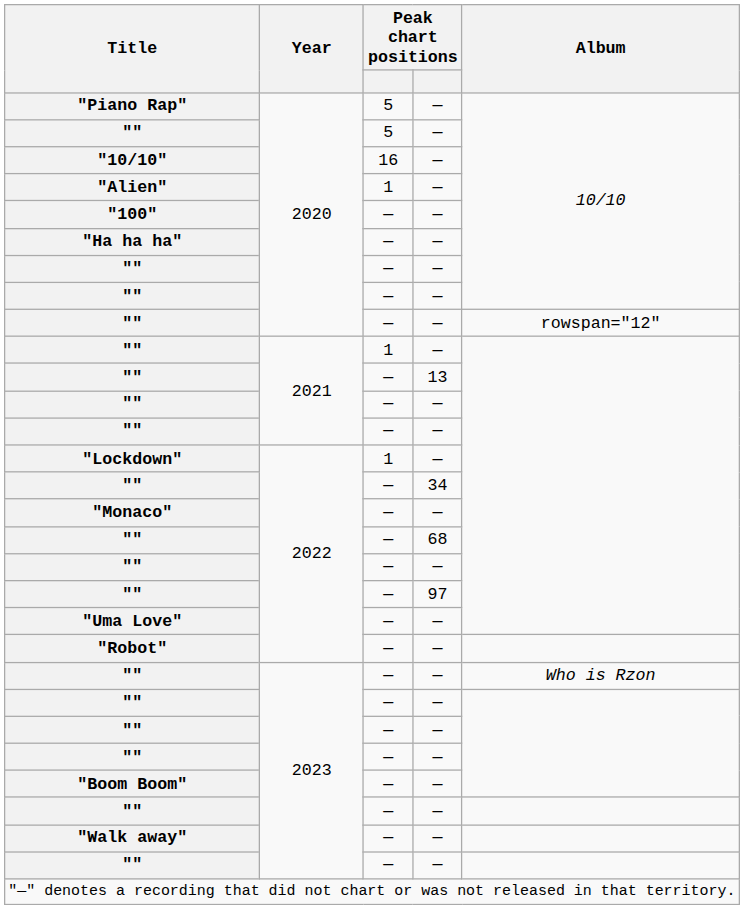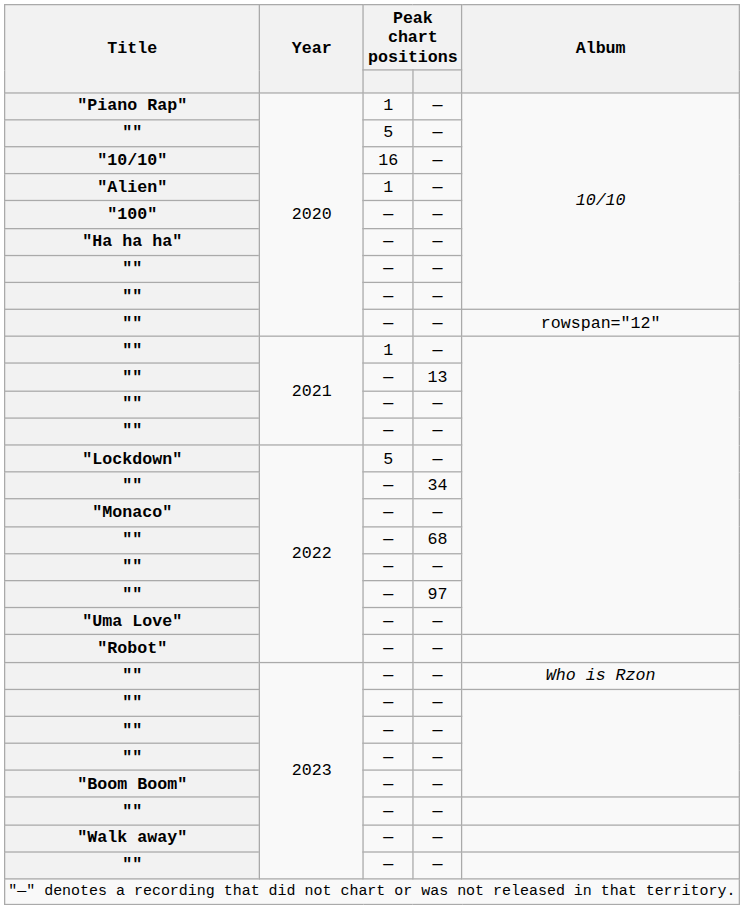(388, 106) 5 -> (388, 106) 1
(388, 459) 1 -> (388, 459) 5
